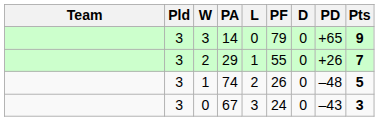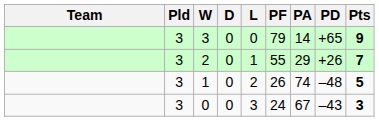columns swapped: (303, 15) <-> (230, 15)
